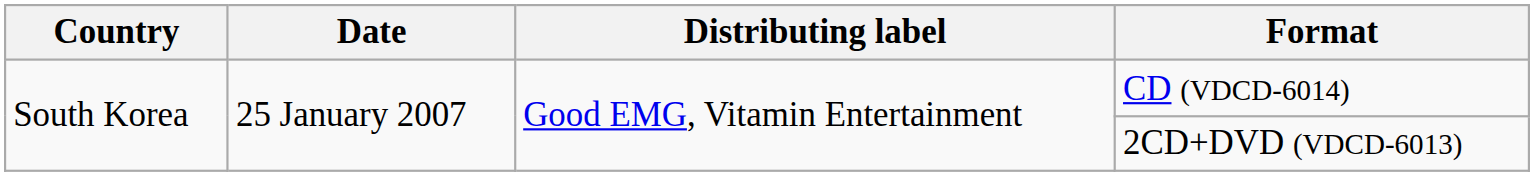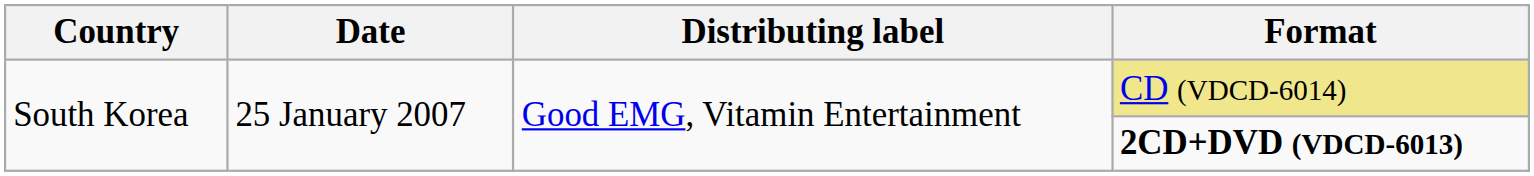(1236, 87) no background -> (1233, 87) khaki background
(1293, 142) normal -> (1291, 142) bold
